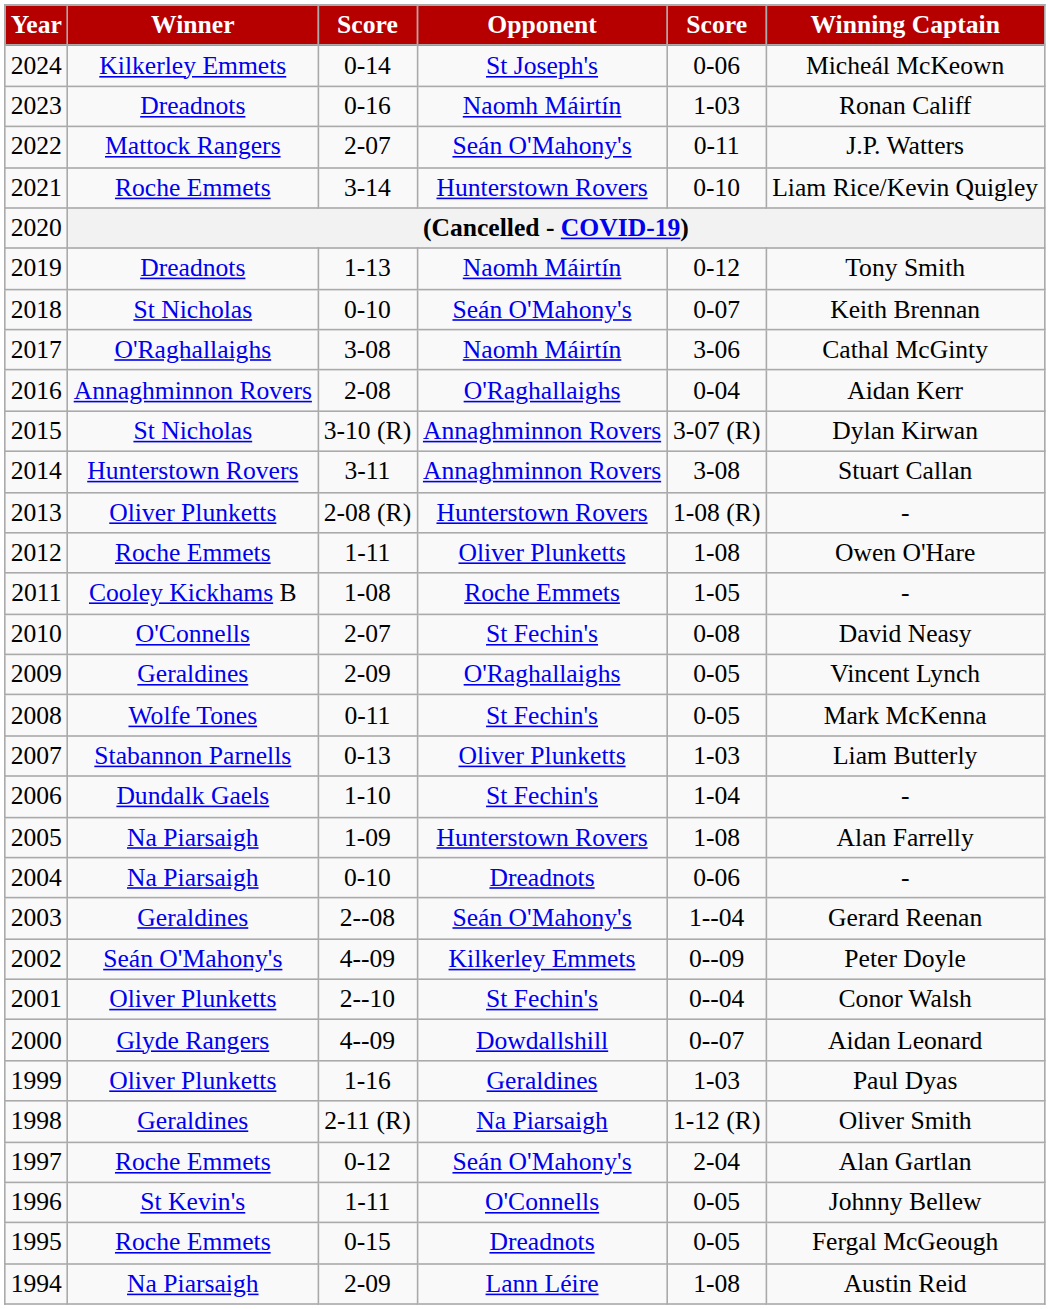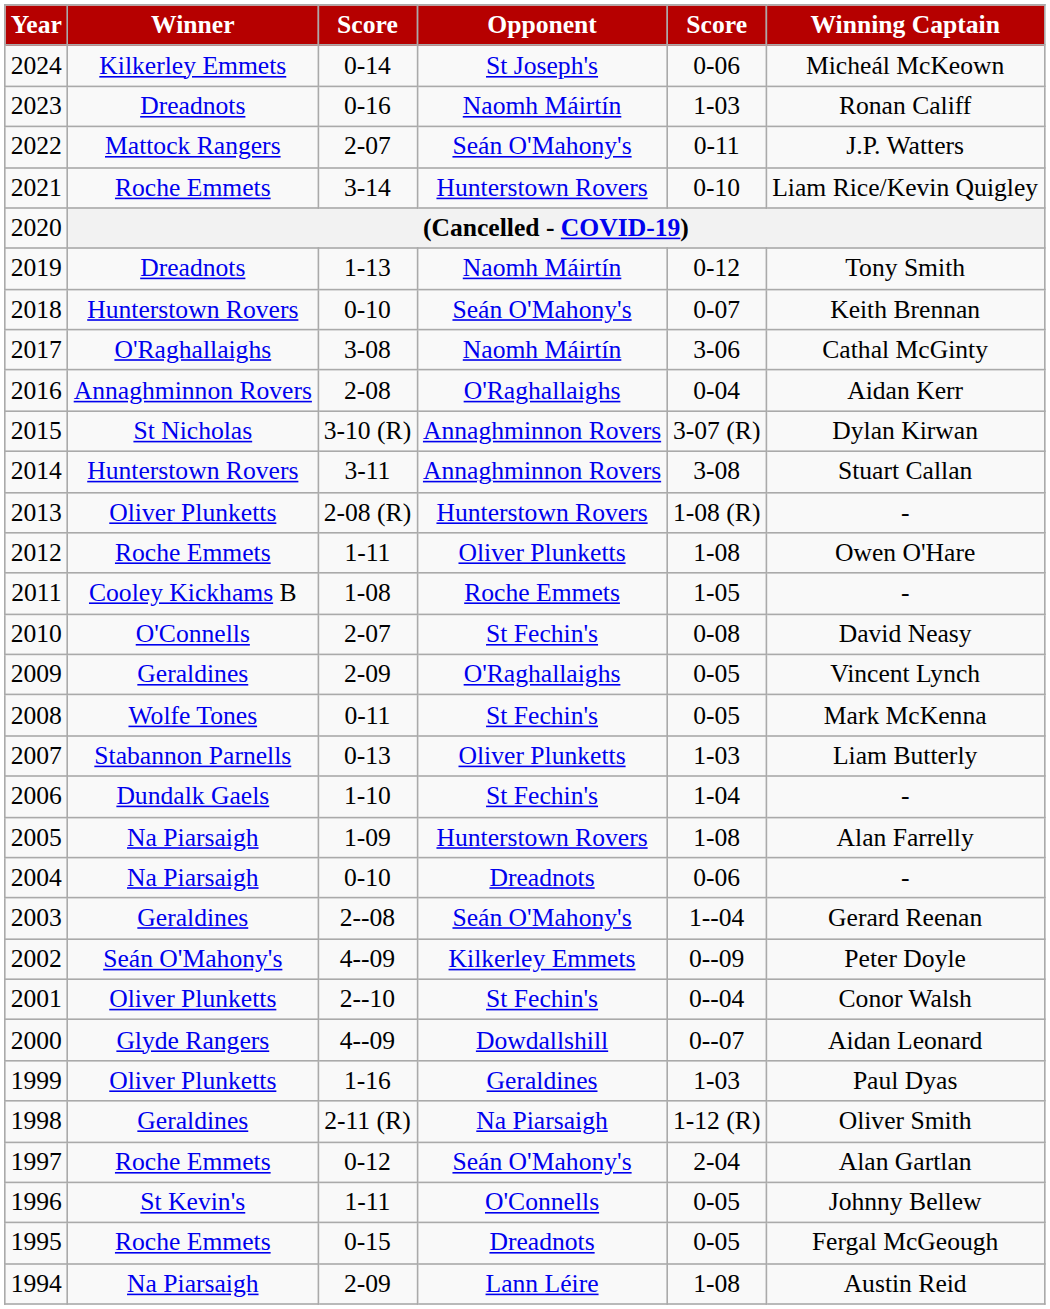(193, 308) St Nicholas -> (193, 308) Hunterstown Rovers
